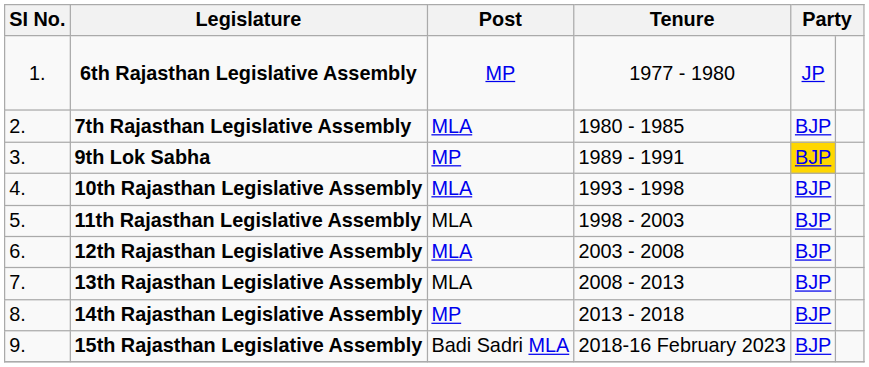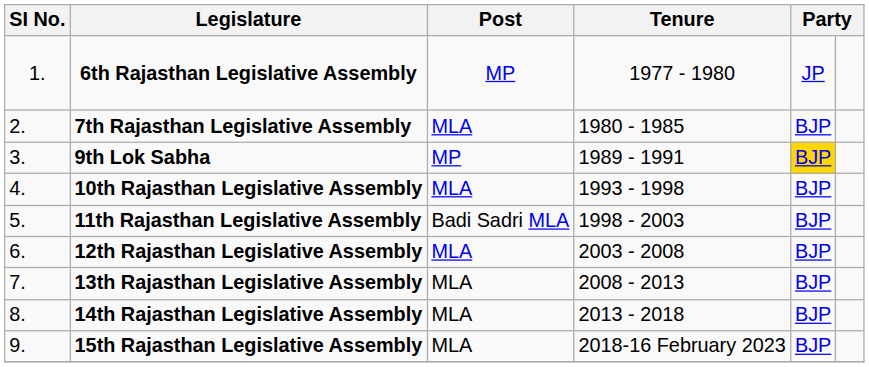(452, 220) MLA -> (500, 220) Badi Sadri MLA
(446, 314) MP -> (452, 314) MLA
(500, 346) Badi Sadri MLA -> (452, 346) MLA
